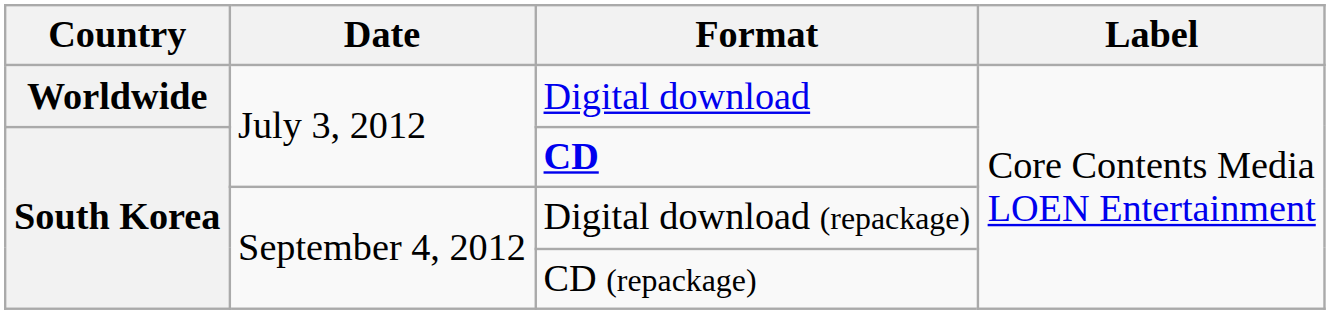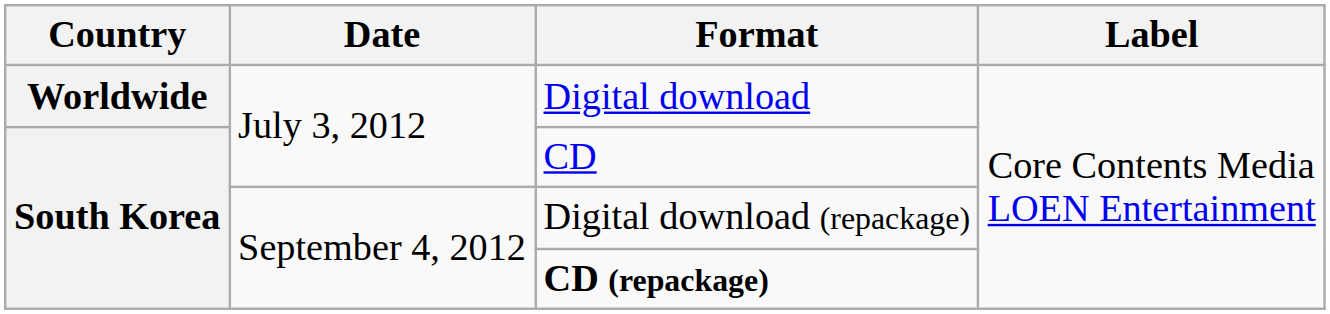(571, 156) bold -> (570, 156) normal
(650, 277) normal -> (656, 277) bold
